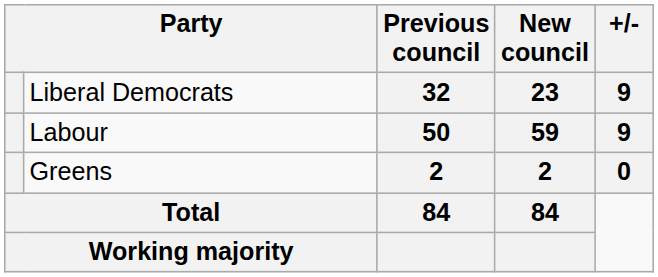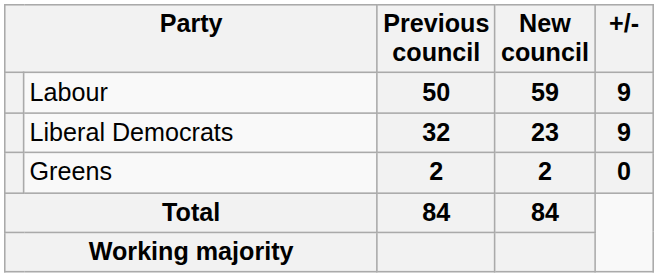rows swapped: (69, 132) <-> (131, 92)
